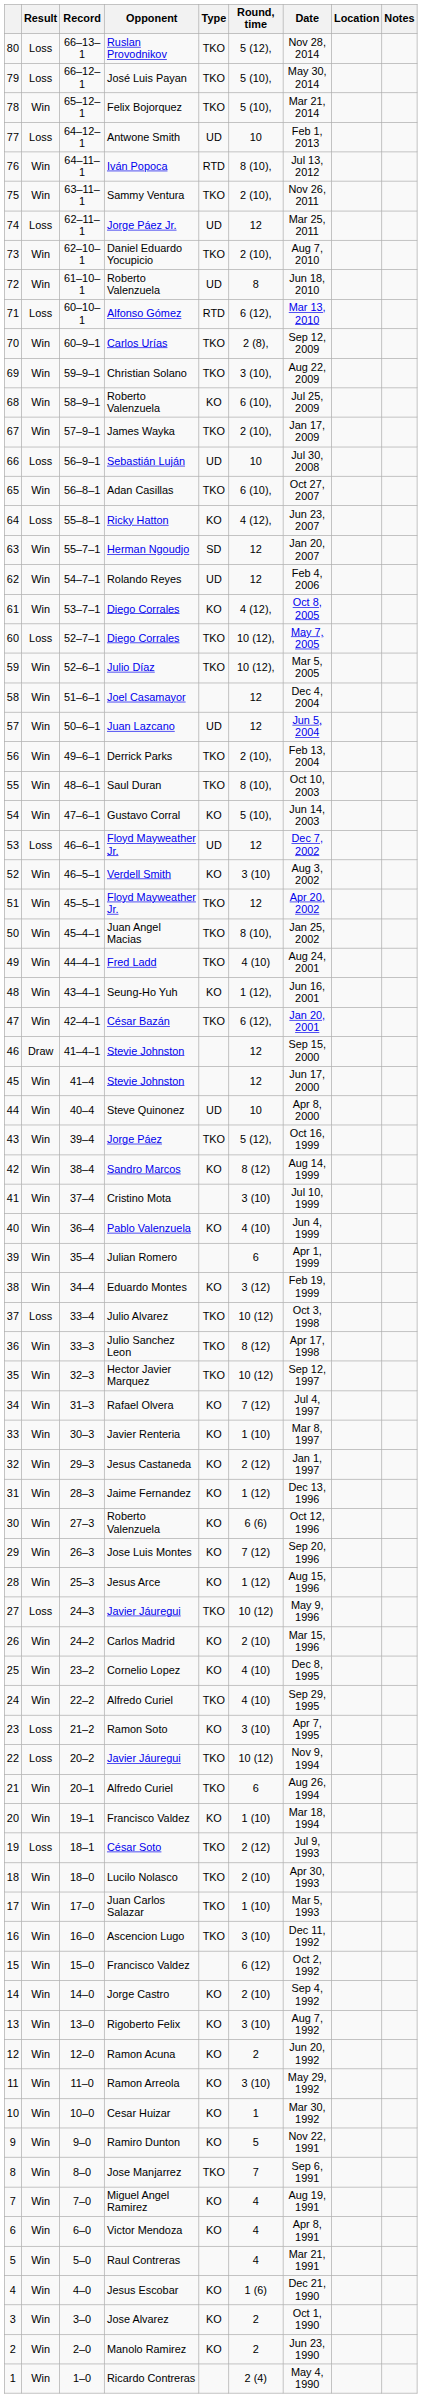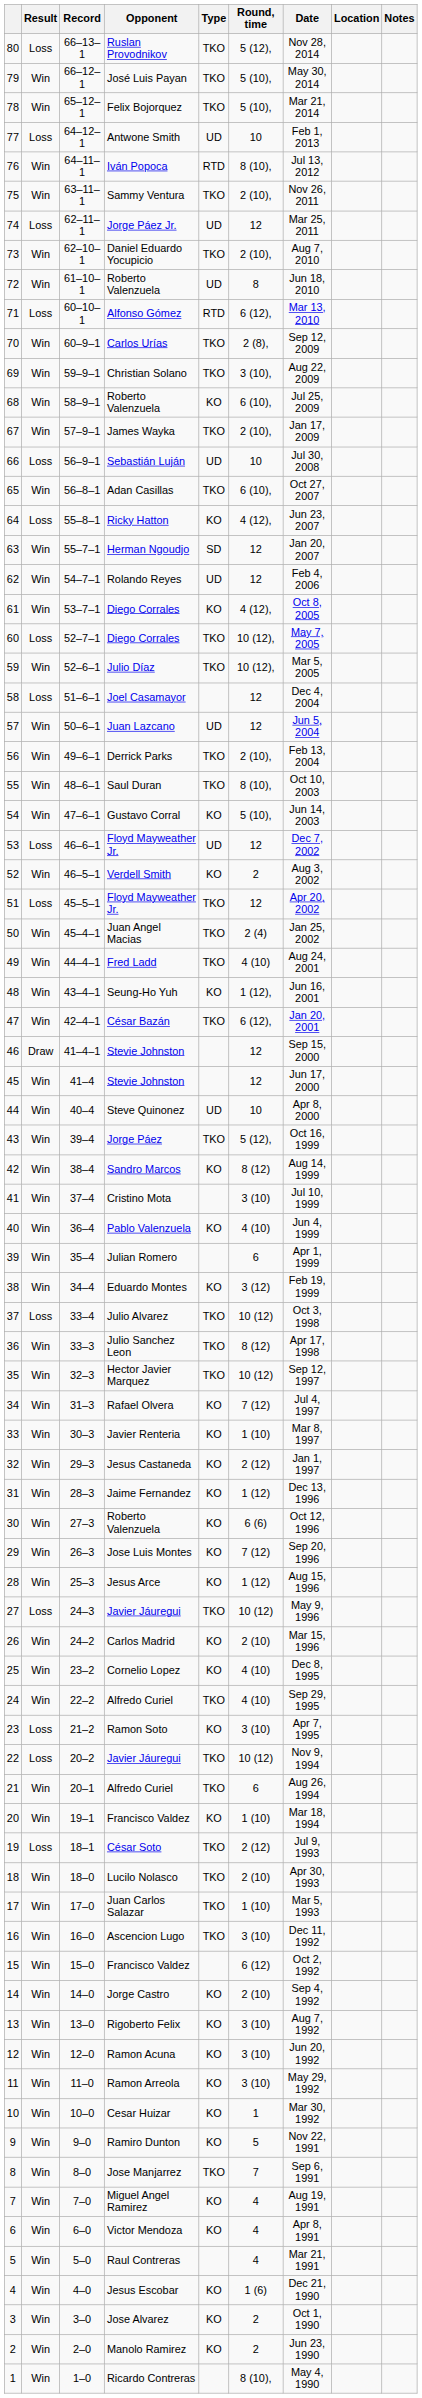(41, 78) Loss -> (41, 78) Win
(41, 697) Win -> (41, 697) Loss
(256, 874) 3 (10) -> (256, 874) 2
(41, 904) Win -> (41, 904) Loss
(256, 933) 8 (10), -> (256, 933) 2 (4)
(256, 2054) 2 -> (256, 2054) 3 (10)
(256, 2378) 2 (4) -> (256, 2378) 8 (10),
